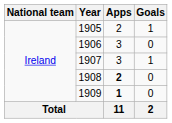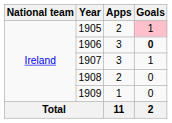(151, 28) no background -> (151, 28) pink background
(151, 45) normal -> (151, 45) bold
(119, 77) bold -> (119, 77) normal
(119, 93) bold -> (119, 93) normal
